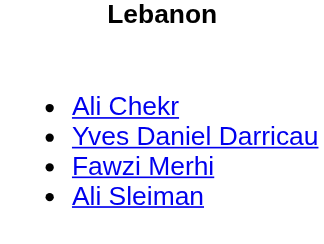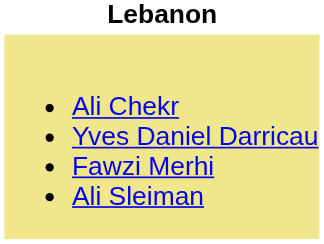(162, 152) no background -> (162, 152) khaki background
